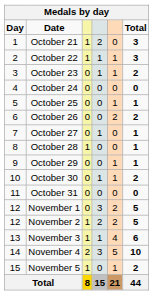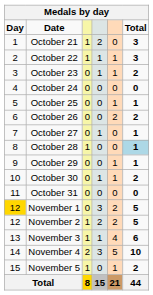(136, 147) no background -> (136, 147) lightblue background
(15, 207) no background -> (15, 207) gold background
